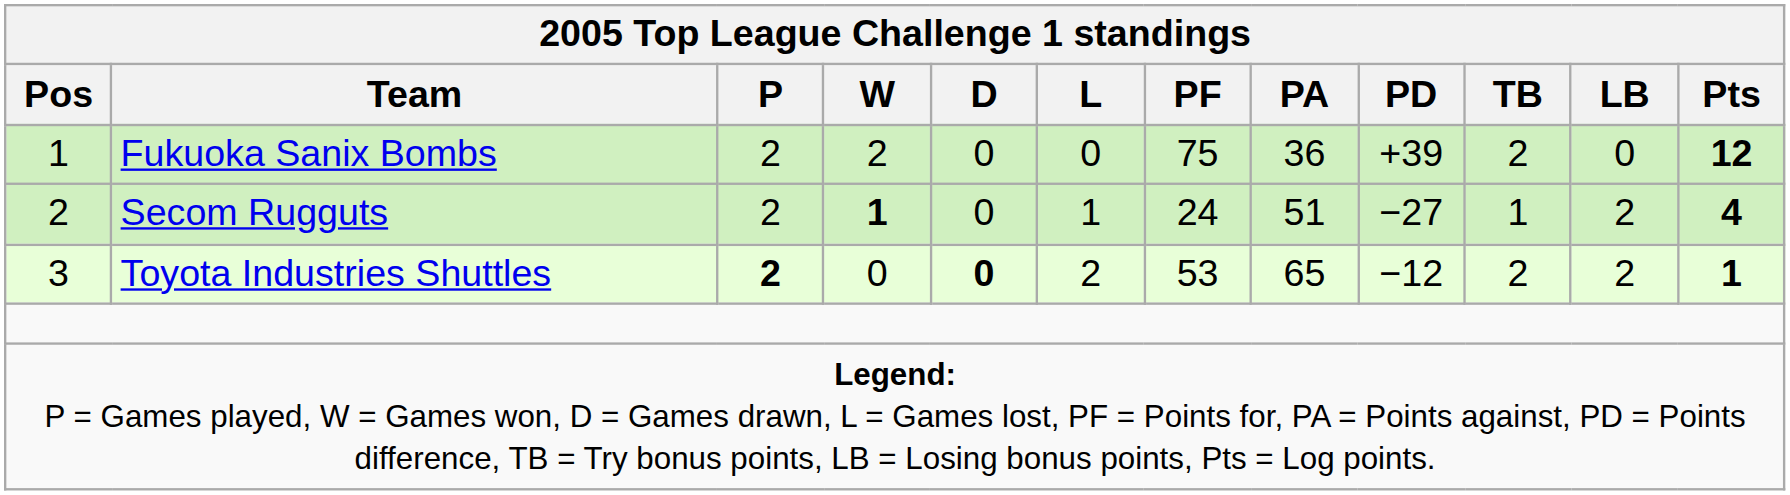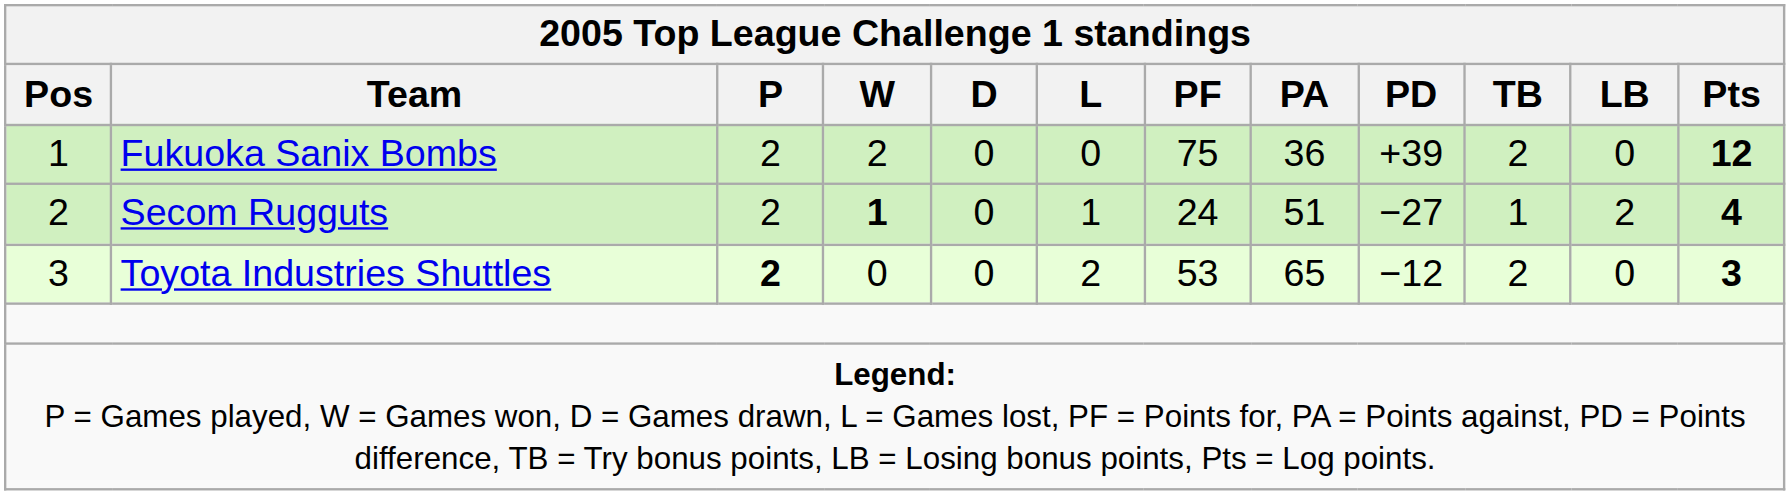(984, 272) bold -> (984, 272) normal
(1625, 272) 2 -> (1625, 272) 0
(1732, 272) 1 -> (1732, 272) 3
